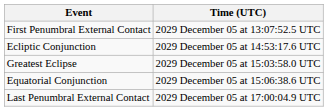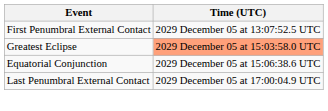- row: (51, 47)
(238, 64) no background -> (238, 47) lightsalmon background
